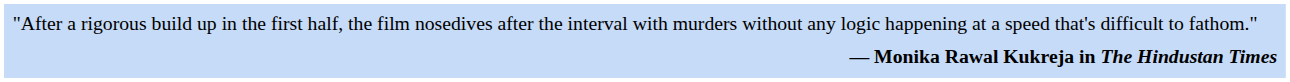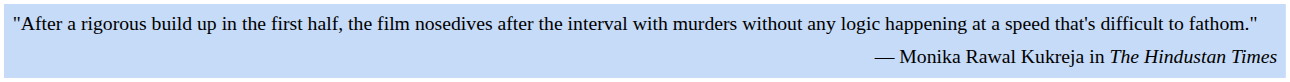(1063, 57) bold -> (1076, 57) normal
